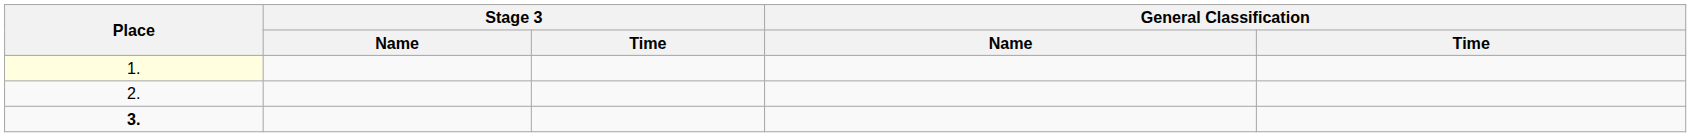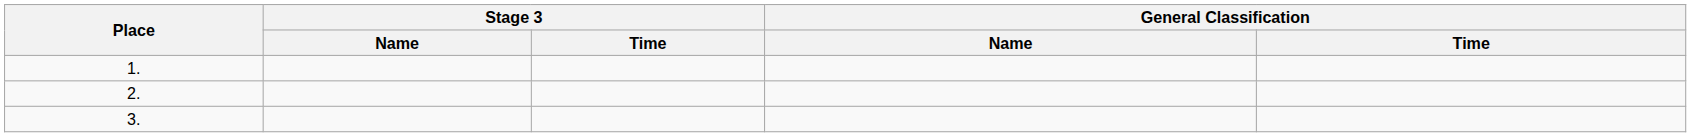(134, 68) lightyellow background -> (134, 68) no background
(134, 119) bold -> (134, 119) normal
